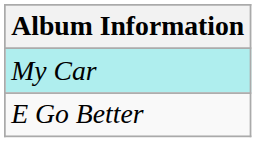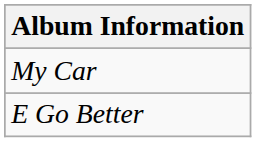(54, 70) paleturquoise background -> (54, 70) no background
